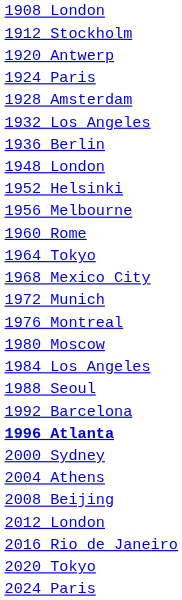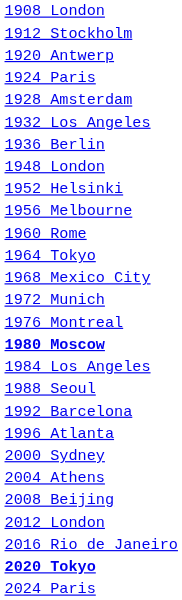(55, 345) normal -> (55, 345) bold
(59, 434) bold -> (59, 434) normal
(50, 567) normal -> (50, 567) bold
